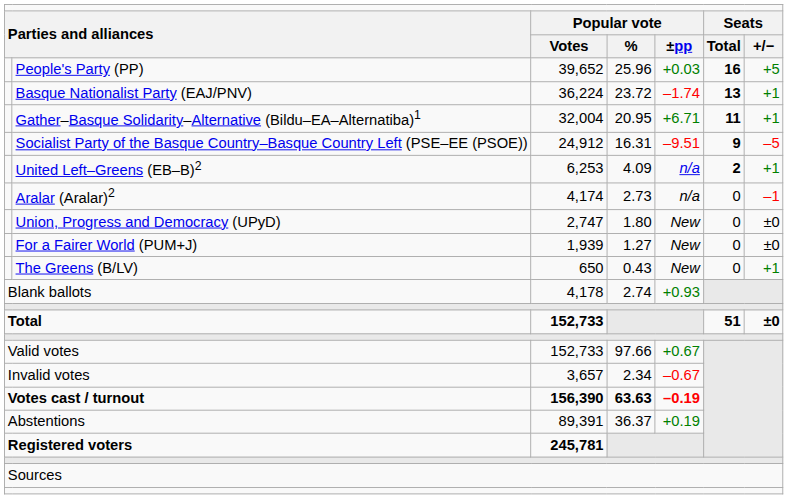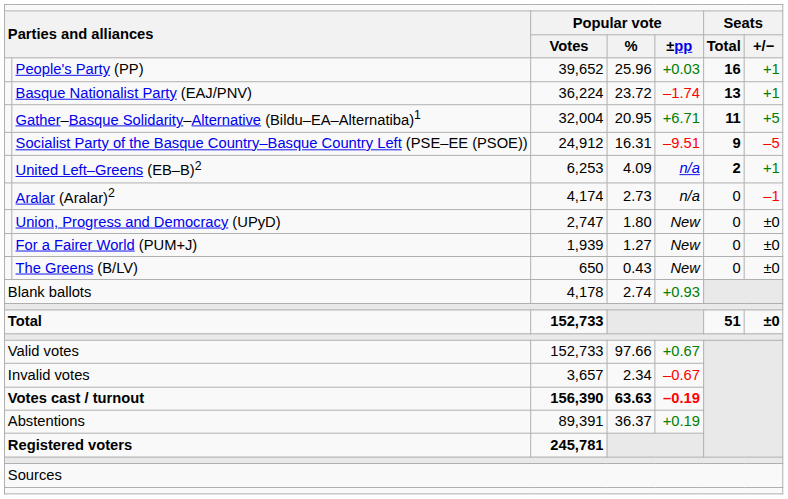(771, 69) +5 -> (771, 69) +1
(771, 118) +1 -> (771, 118) +5
(771, 268) +1 -> (772, 268) ±0
